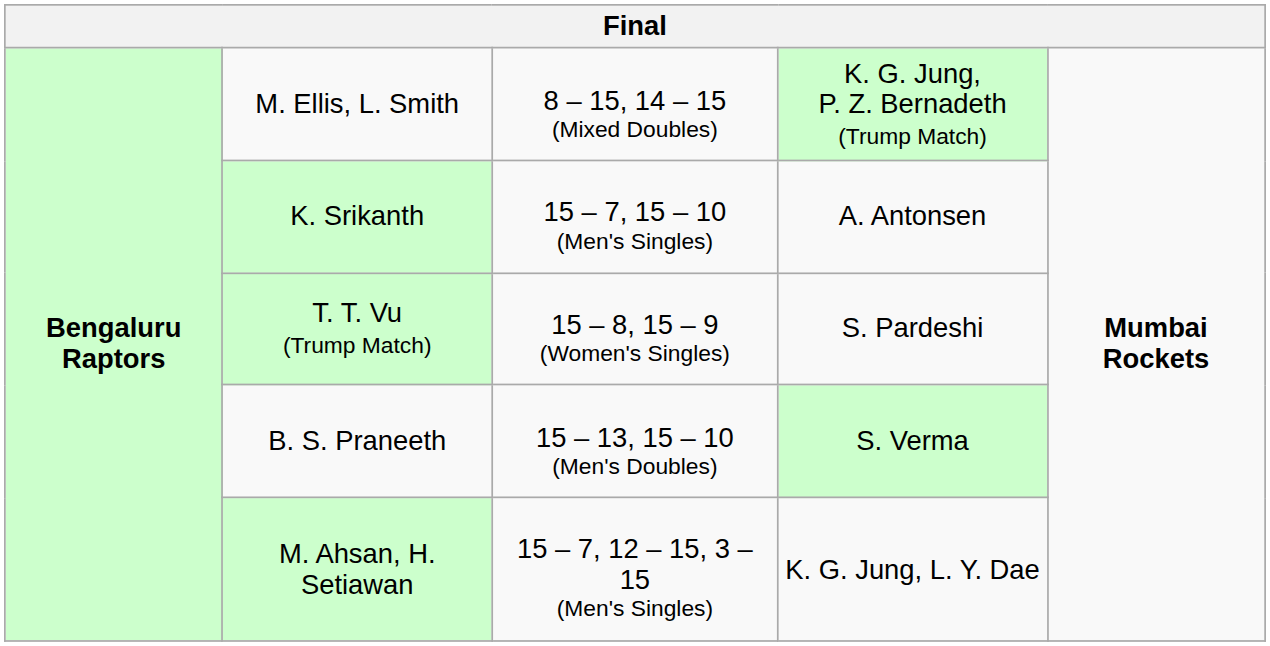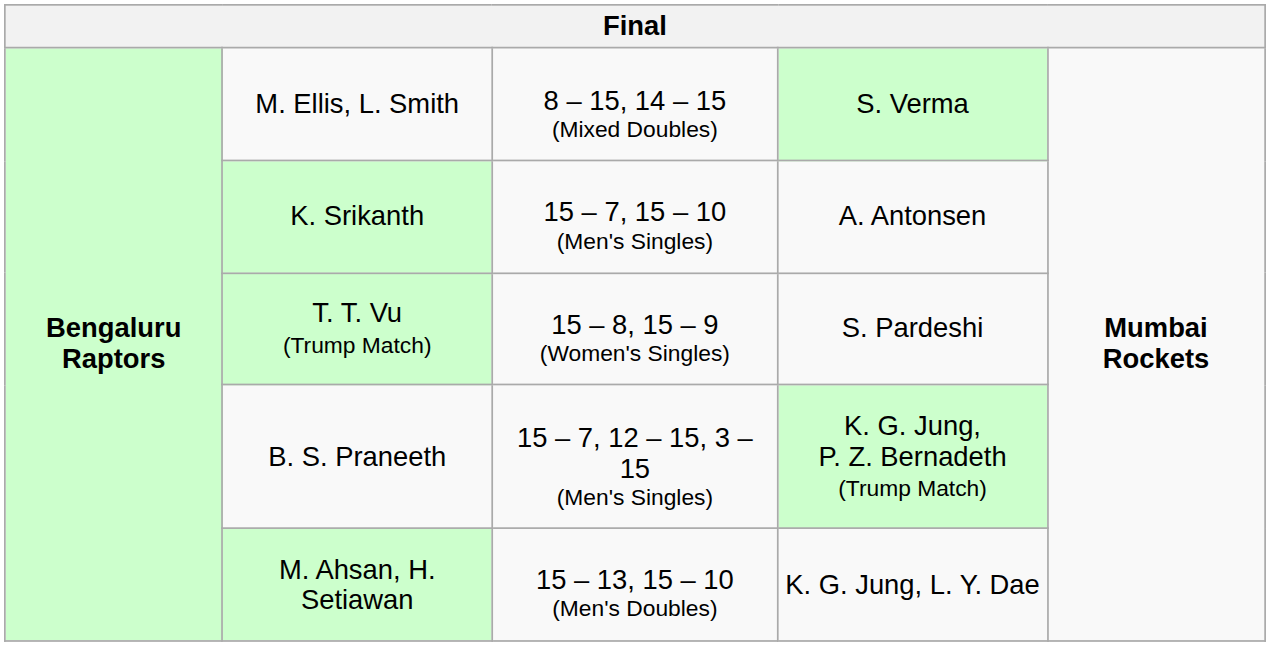(913, 104) K. G. Jung, P. Z. Bernadeth (Trump Match) -> (913, 104) S. Verma
(635, 451) 15 – 13, 15 – 10 (Men's Doubles) -> (635, 466) 15 – 7, 12 – 15, 3 – 15 (Men's Singles)
(913, 441) S. Verma -> (913, 456) K. G. Jung, P. Z. Bernadeth (Trump Match)
(635, 578) 15 – 7, 12 – 15, 3 – 15 (Men's Singles) -> (635, 594) 15 – 13, 15 – 10 (Men's Doubles)
